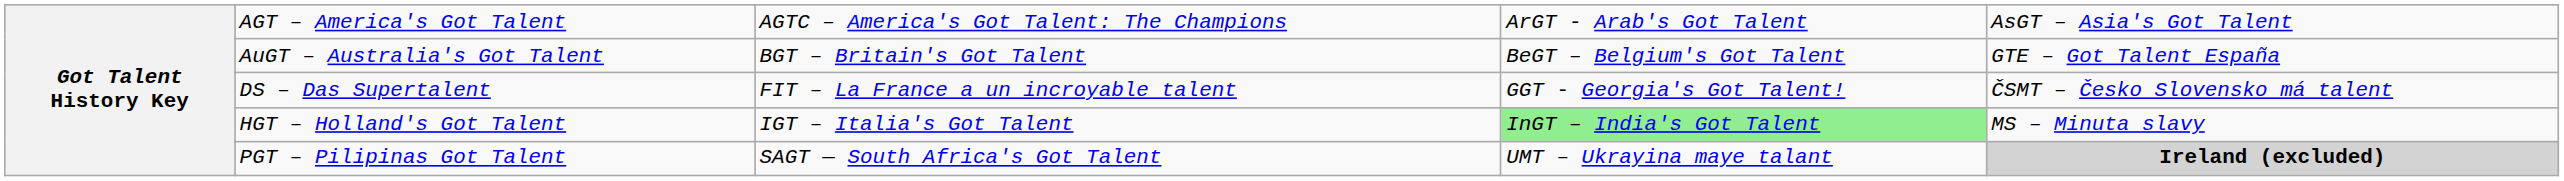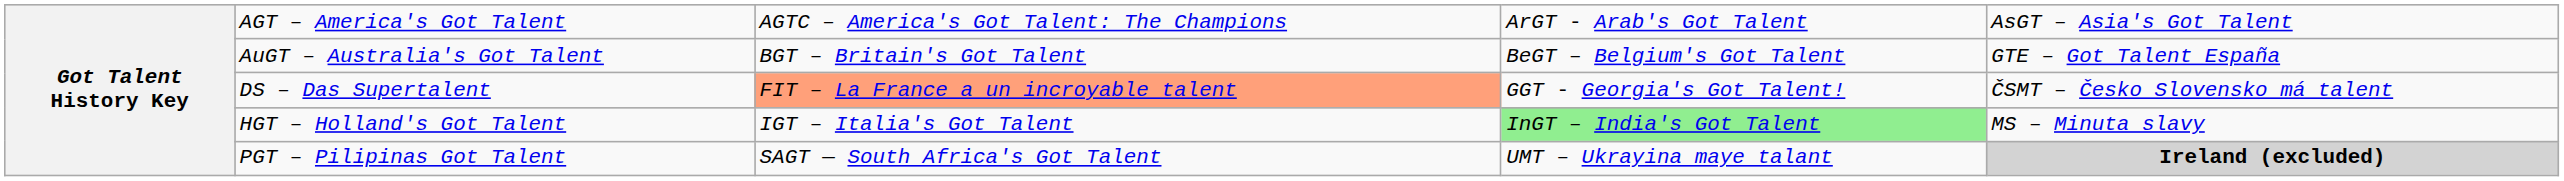(998, 90) no background -> (998, 90) lightsalmon background
